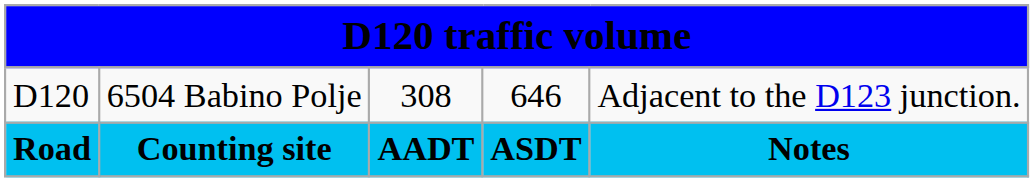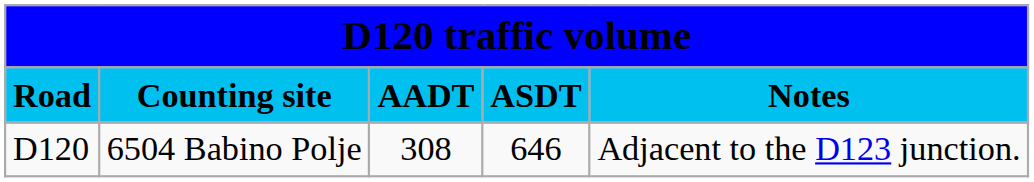rows swapped: (52, 148) <-> (51, 94)
